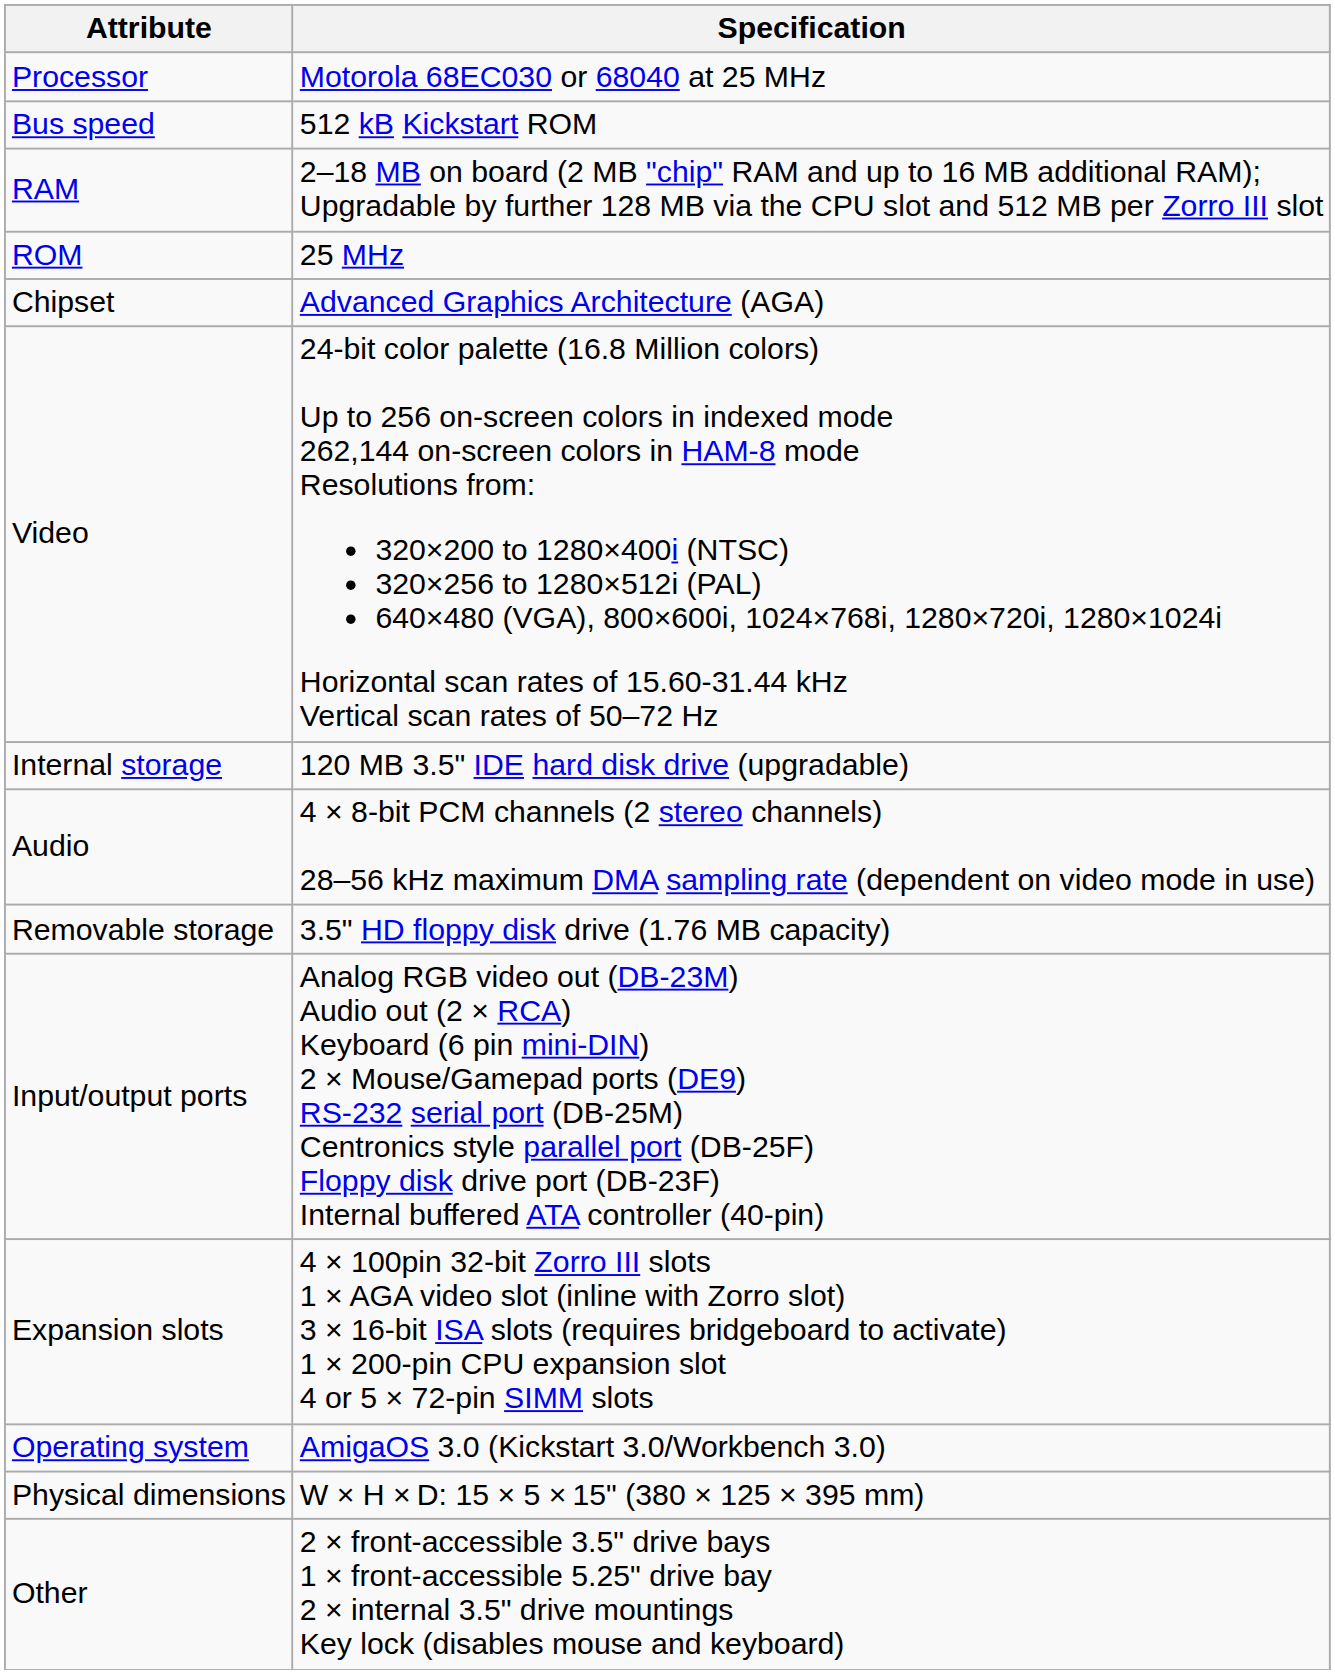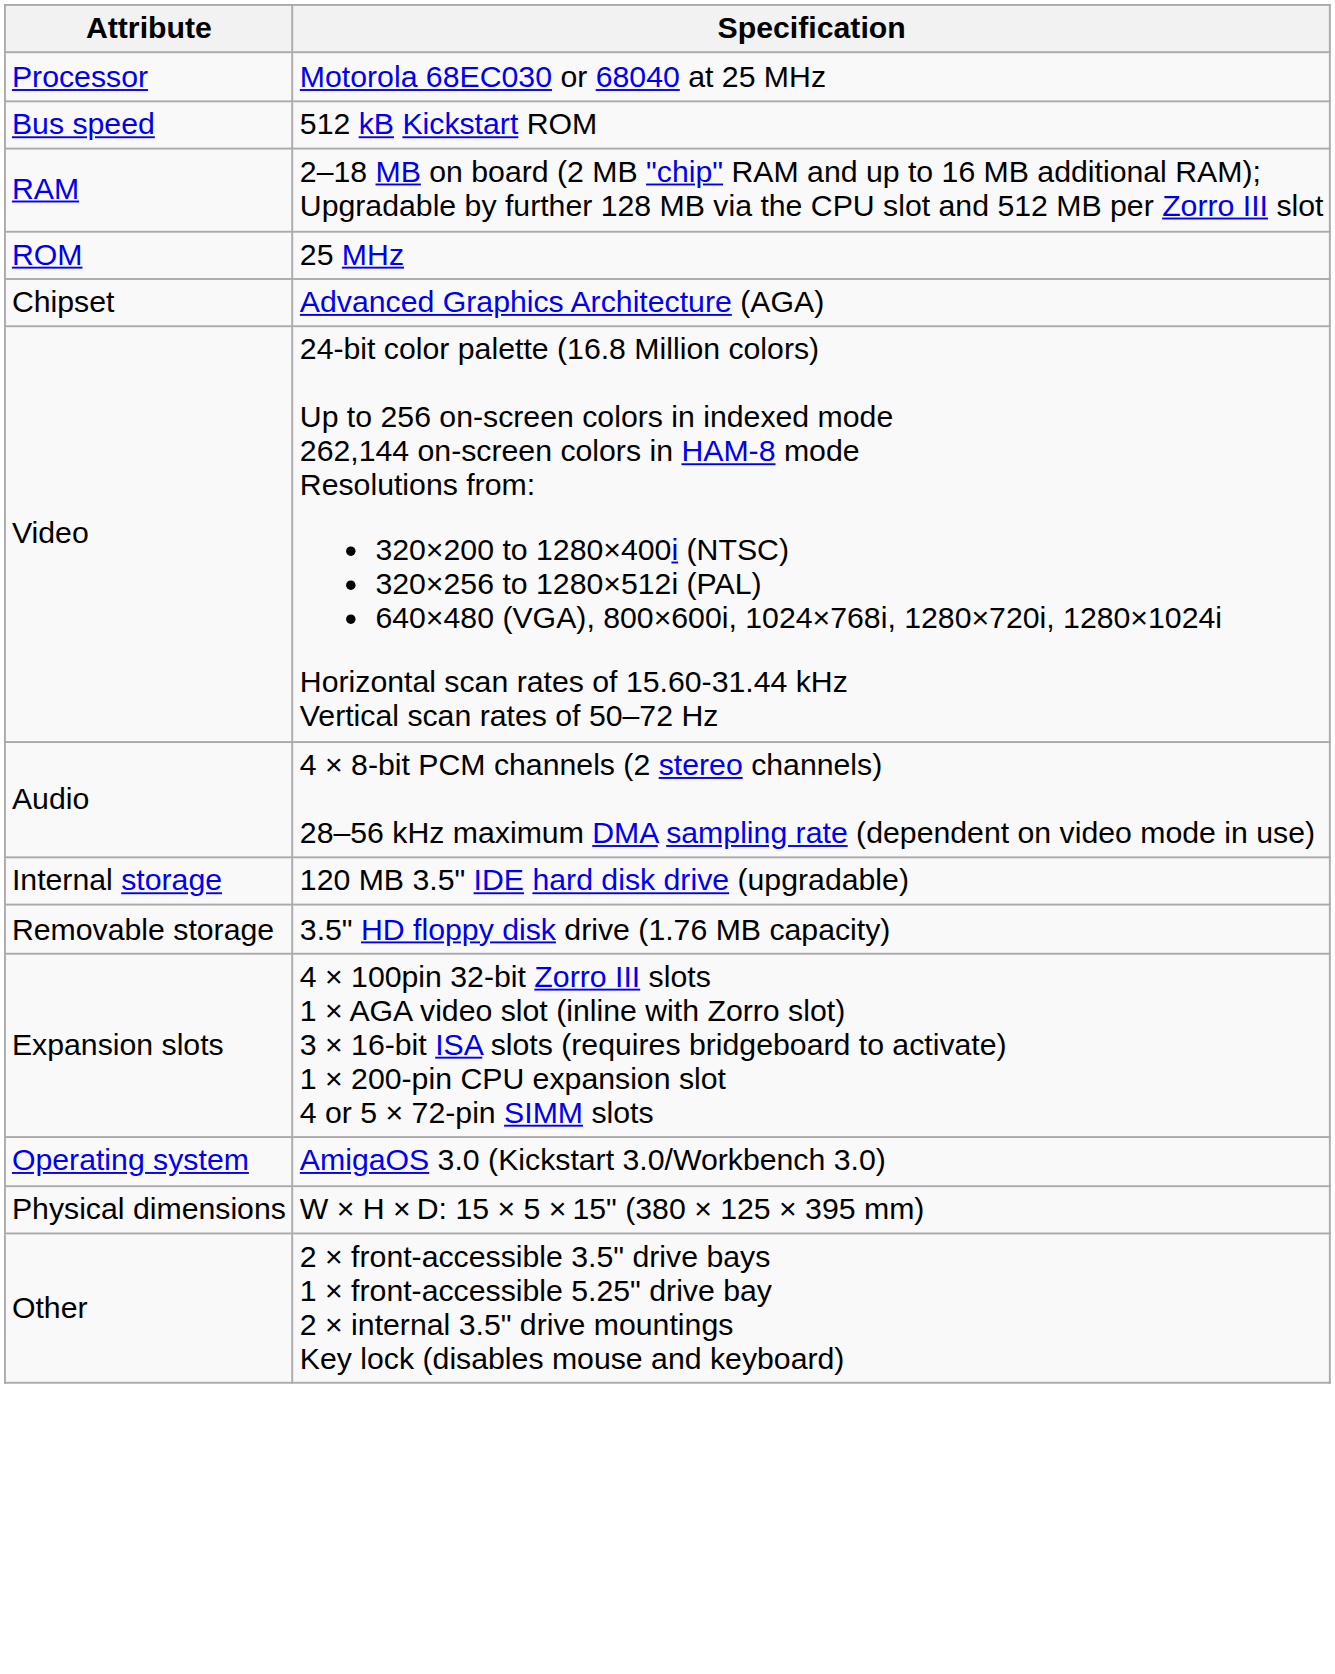rows swapped: (51, 846) <-> (117, 764)
- row: (130, 1095)
